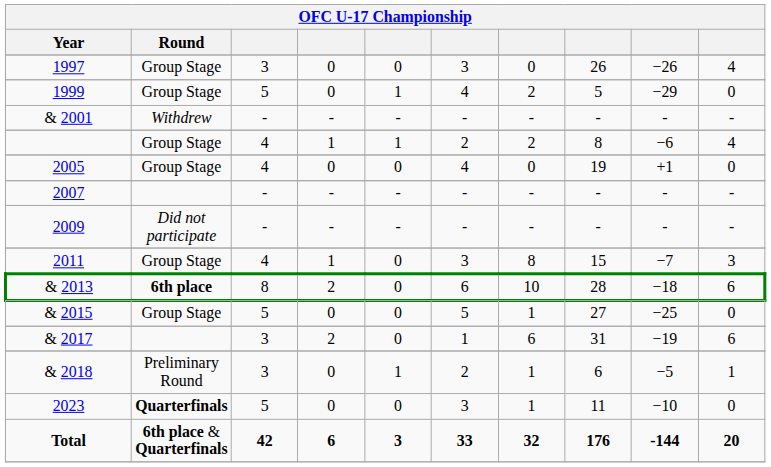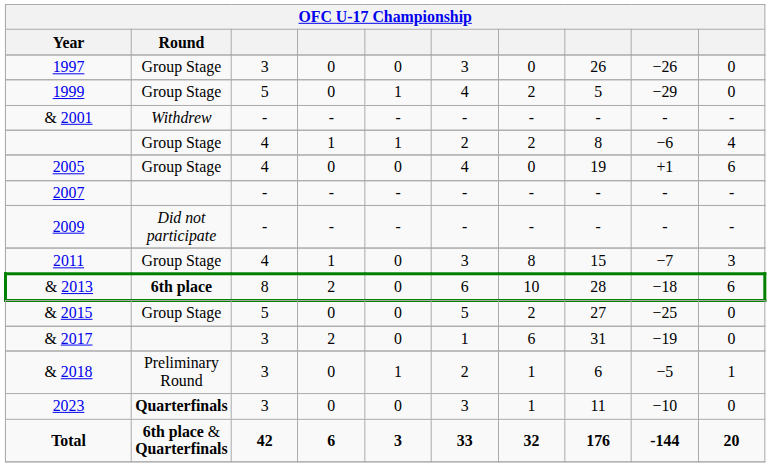(732, 67) 4 -> (732, 67) 0
(732, 167) 0 -> (732, 167) 6
(531, 313) 1 -> (531, 313) 2
(732, 338) 6 -> (732, 338) 0
(265, 406) 5 -> (265, 406) 3
